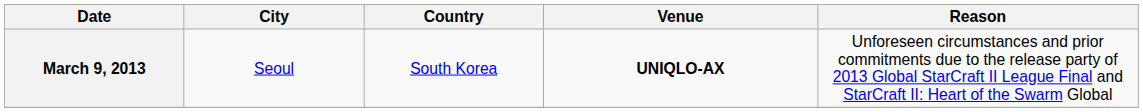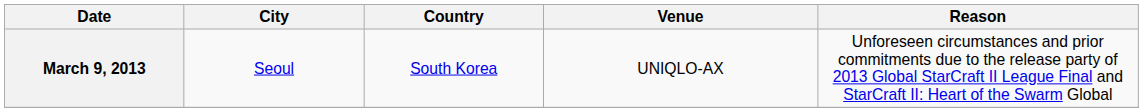(681, 68) bold -> (680, 68) normal
